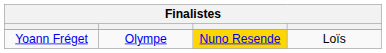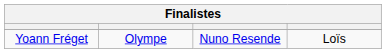(240, 39) gold background -> (240, 39) no background
